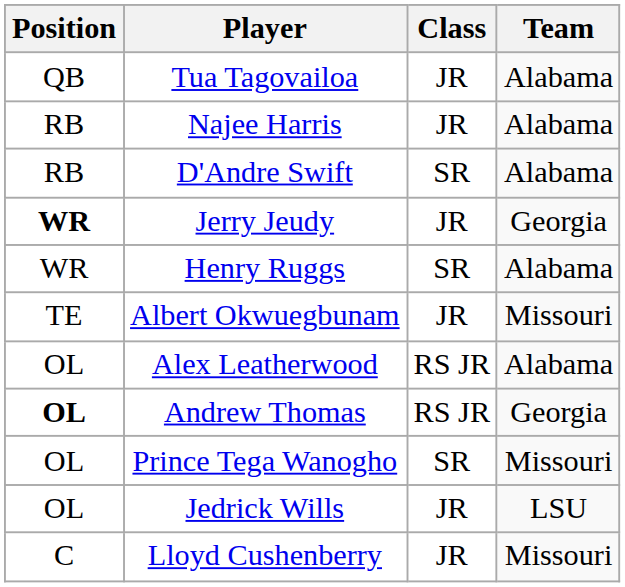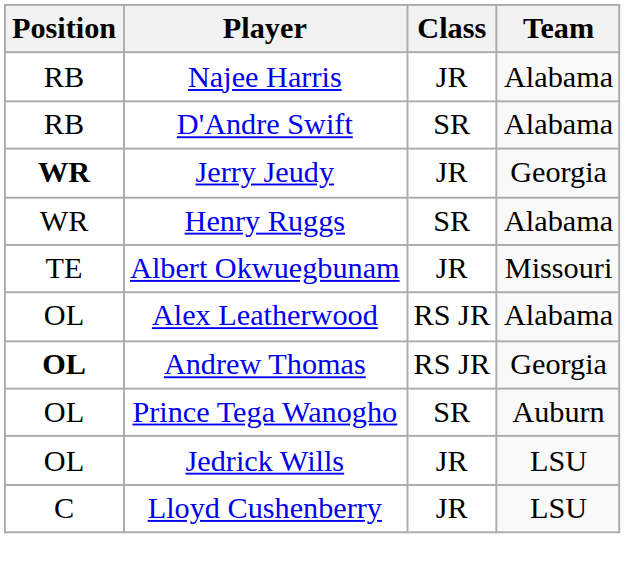- row: (265, 76)
(559, 460) Missouri -> (559, 412) Auburn
(559, 556) Missouri -> (559, 508) LSU
